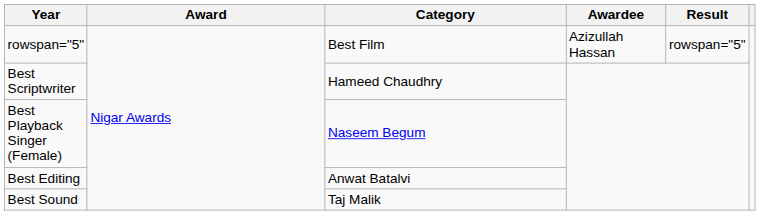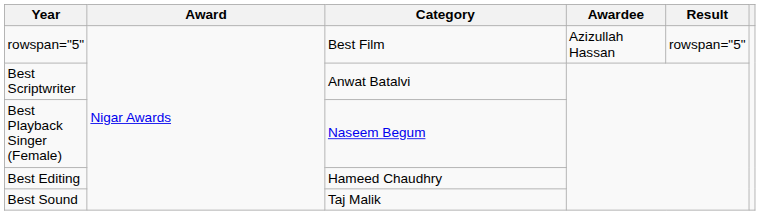(385, 81) Hameed Chaudhry -> (369, 81) Anwat Batalvi
(369, 178) Anwat Batalvi -> (385, 178) Hameed Chaudhry
